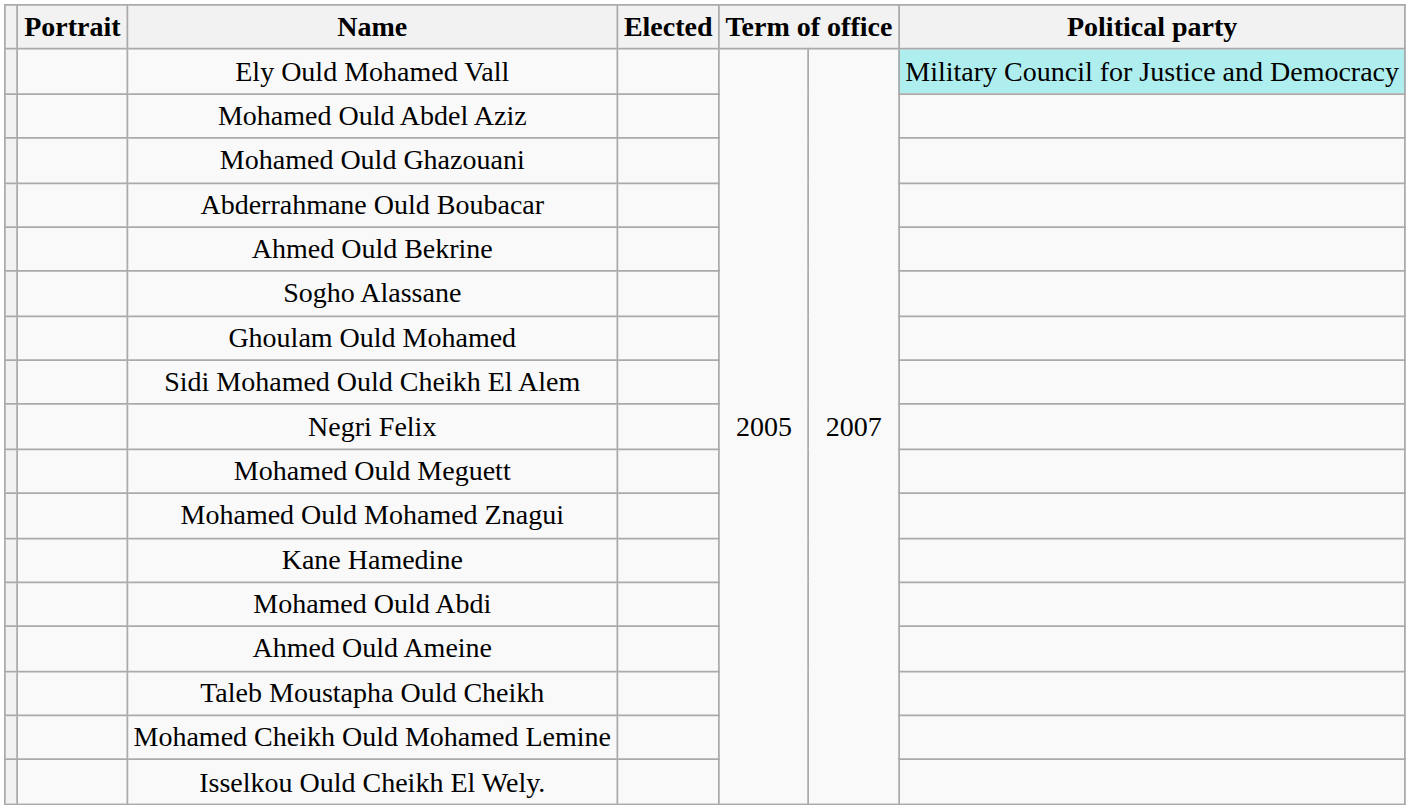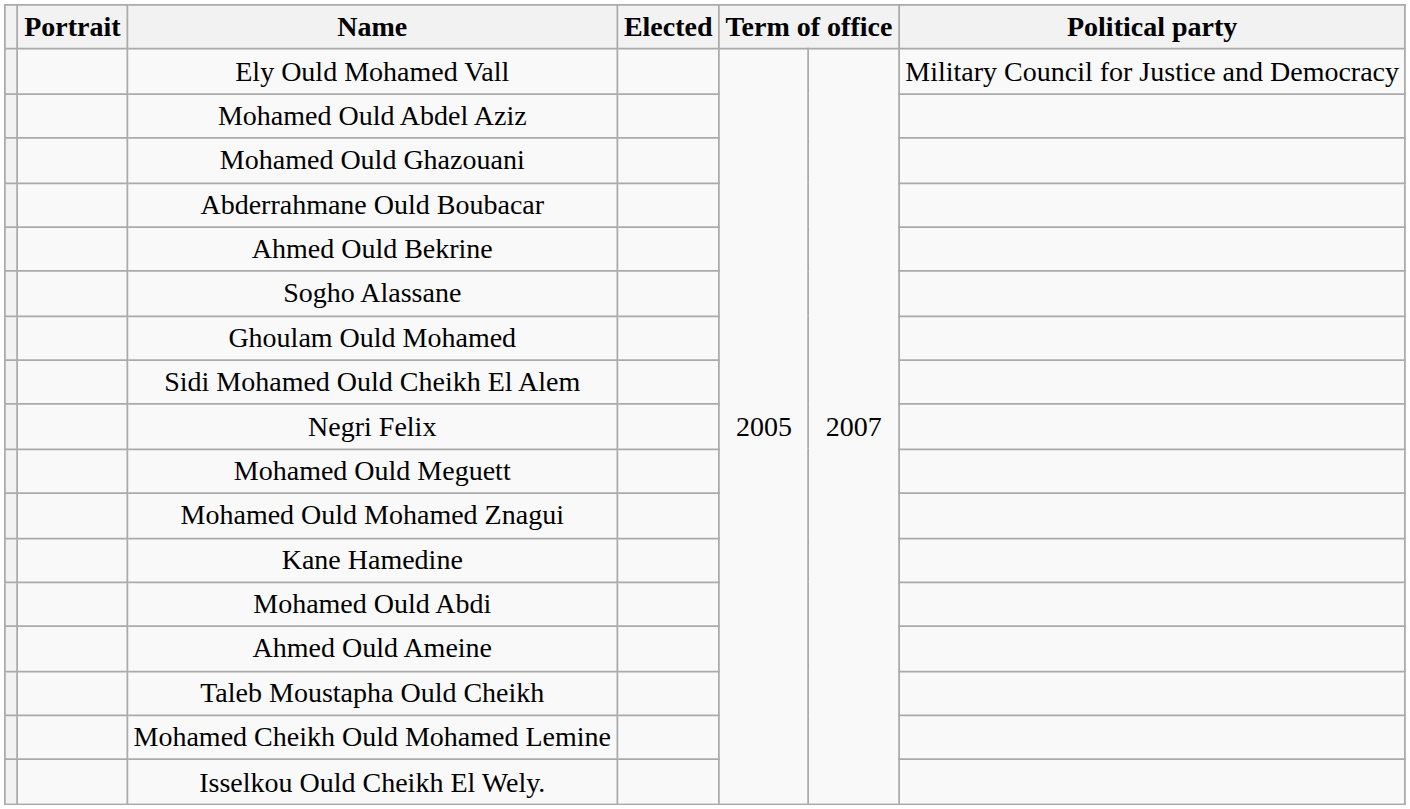(1152, 71) paleturquoise background -> (1152, 71) no background
